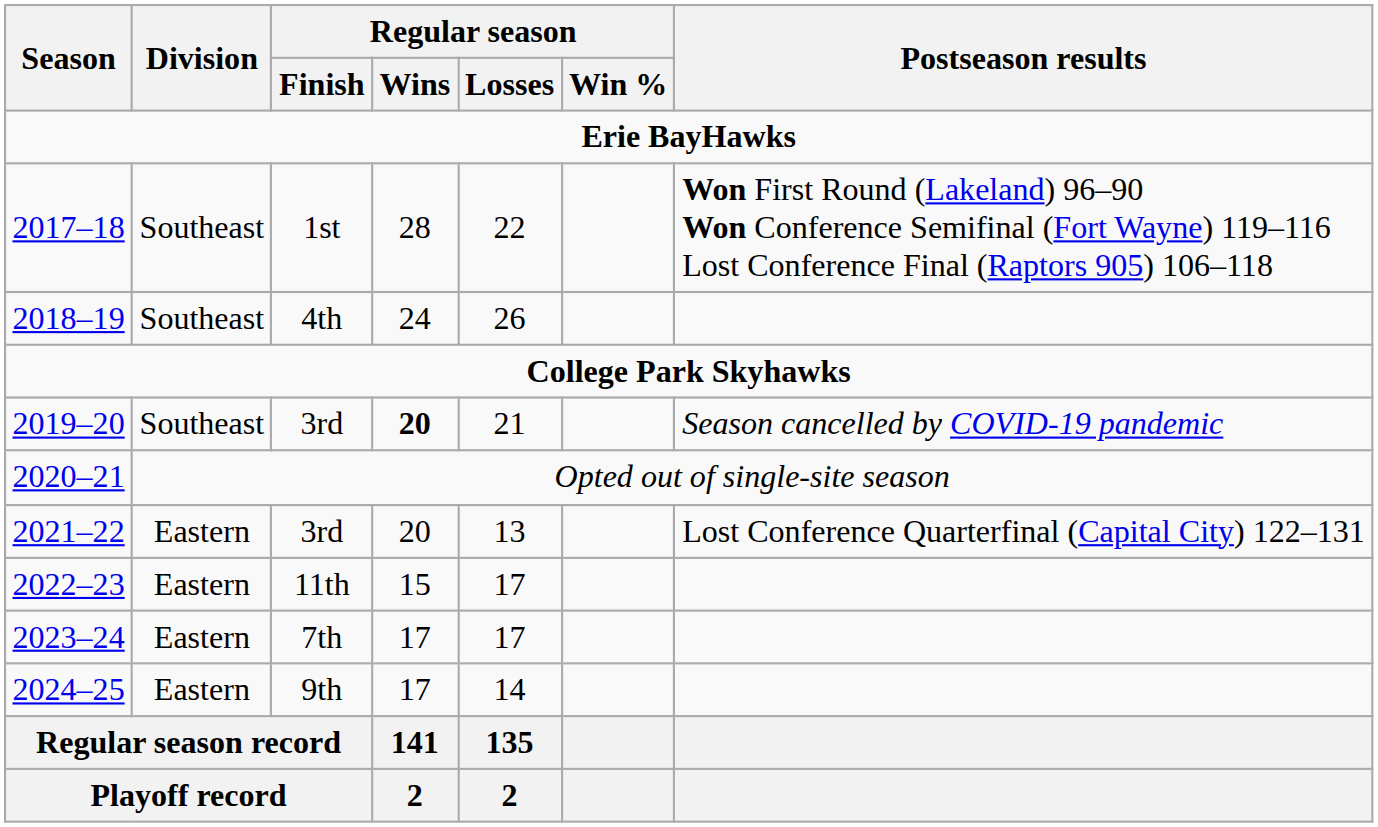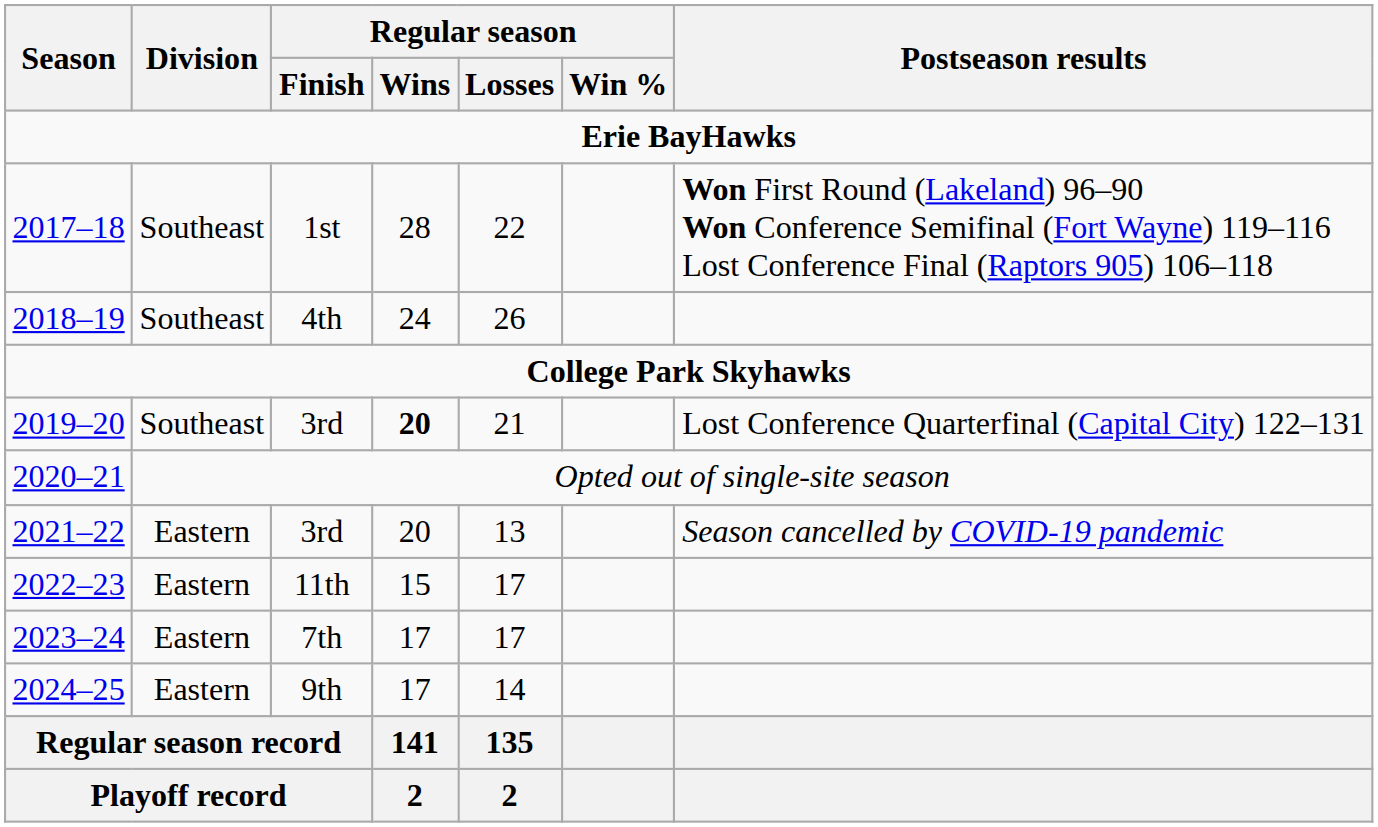(953, 424) Season cancelled by COVID-19 pandemic -> (1024, 424) Lost Conference Quarterfinal (Capital City) 122–131
(1024, 530) Lost Conference Quarterfinal (Capital City) 122–131 -> (953, 530) Season cancelled by COVID-19 pandemic
